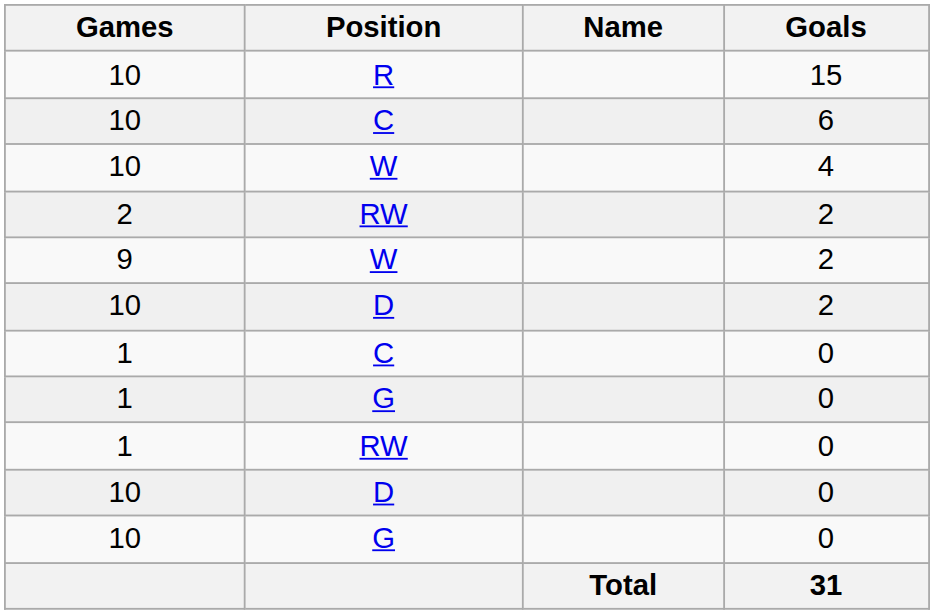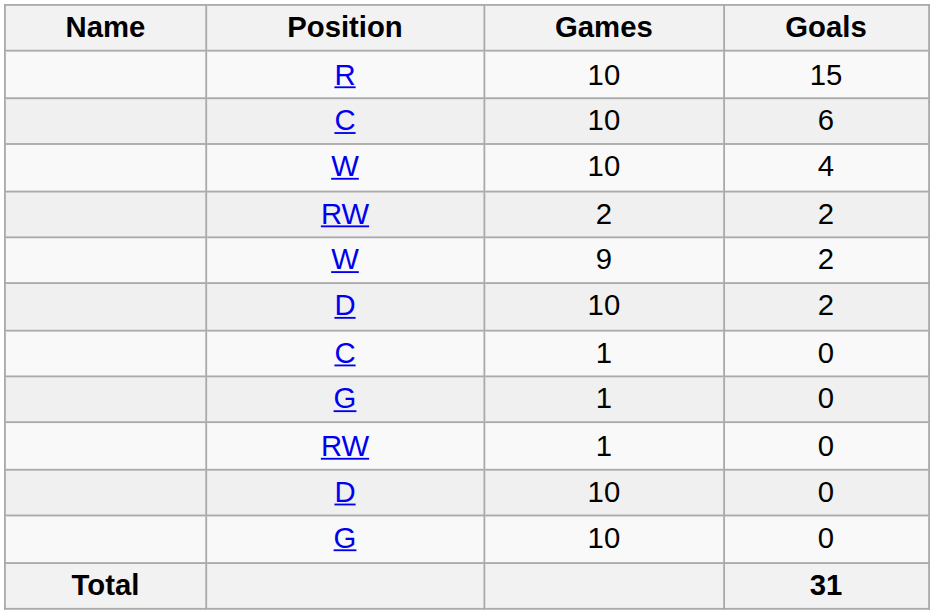columns swapped: (623, 27) <-> (125, 27)
